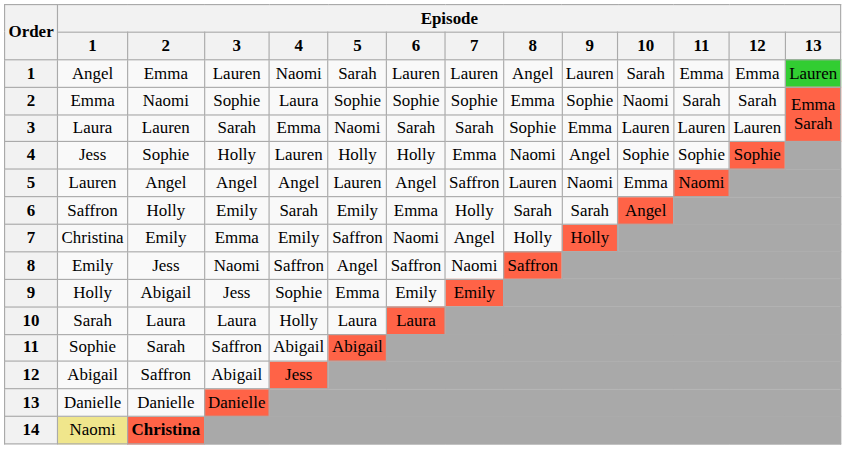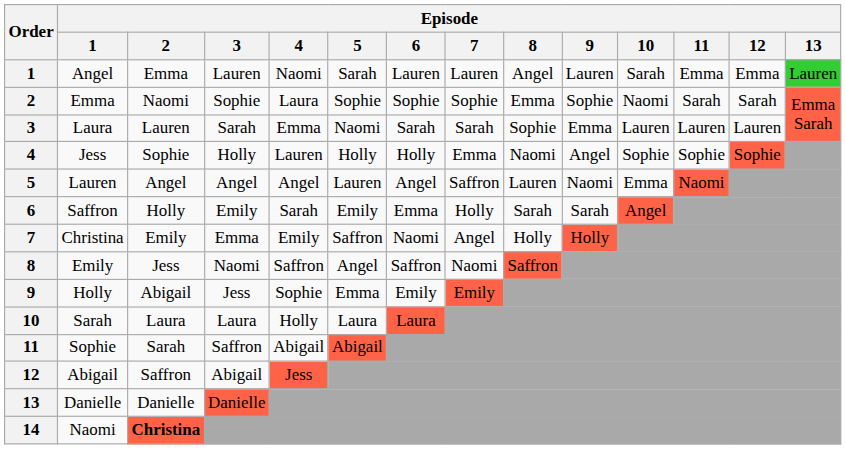(93, 429) khaki background -> (93, 429) no background
